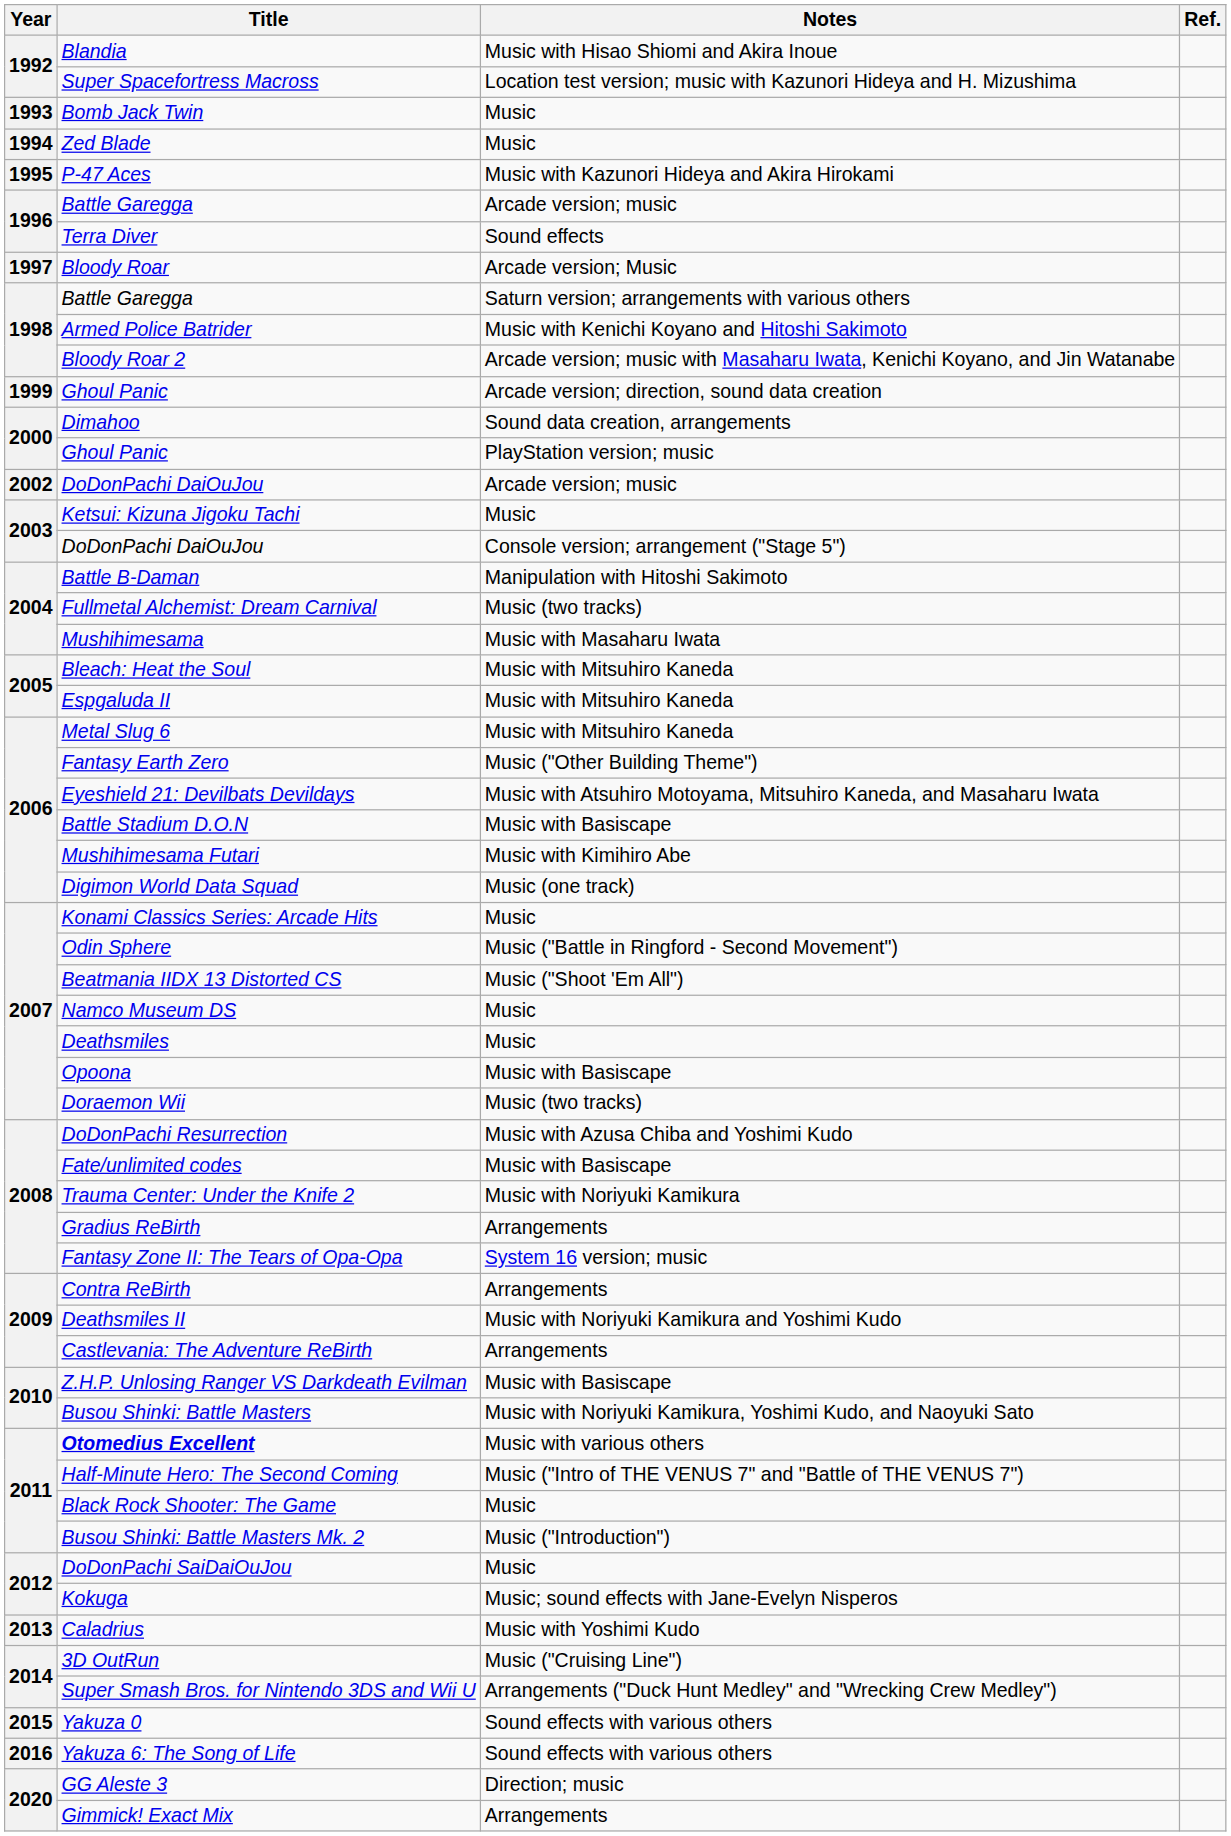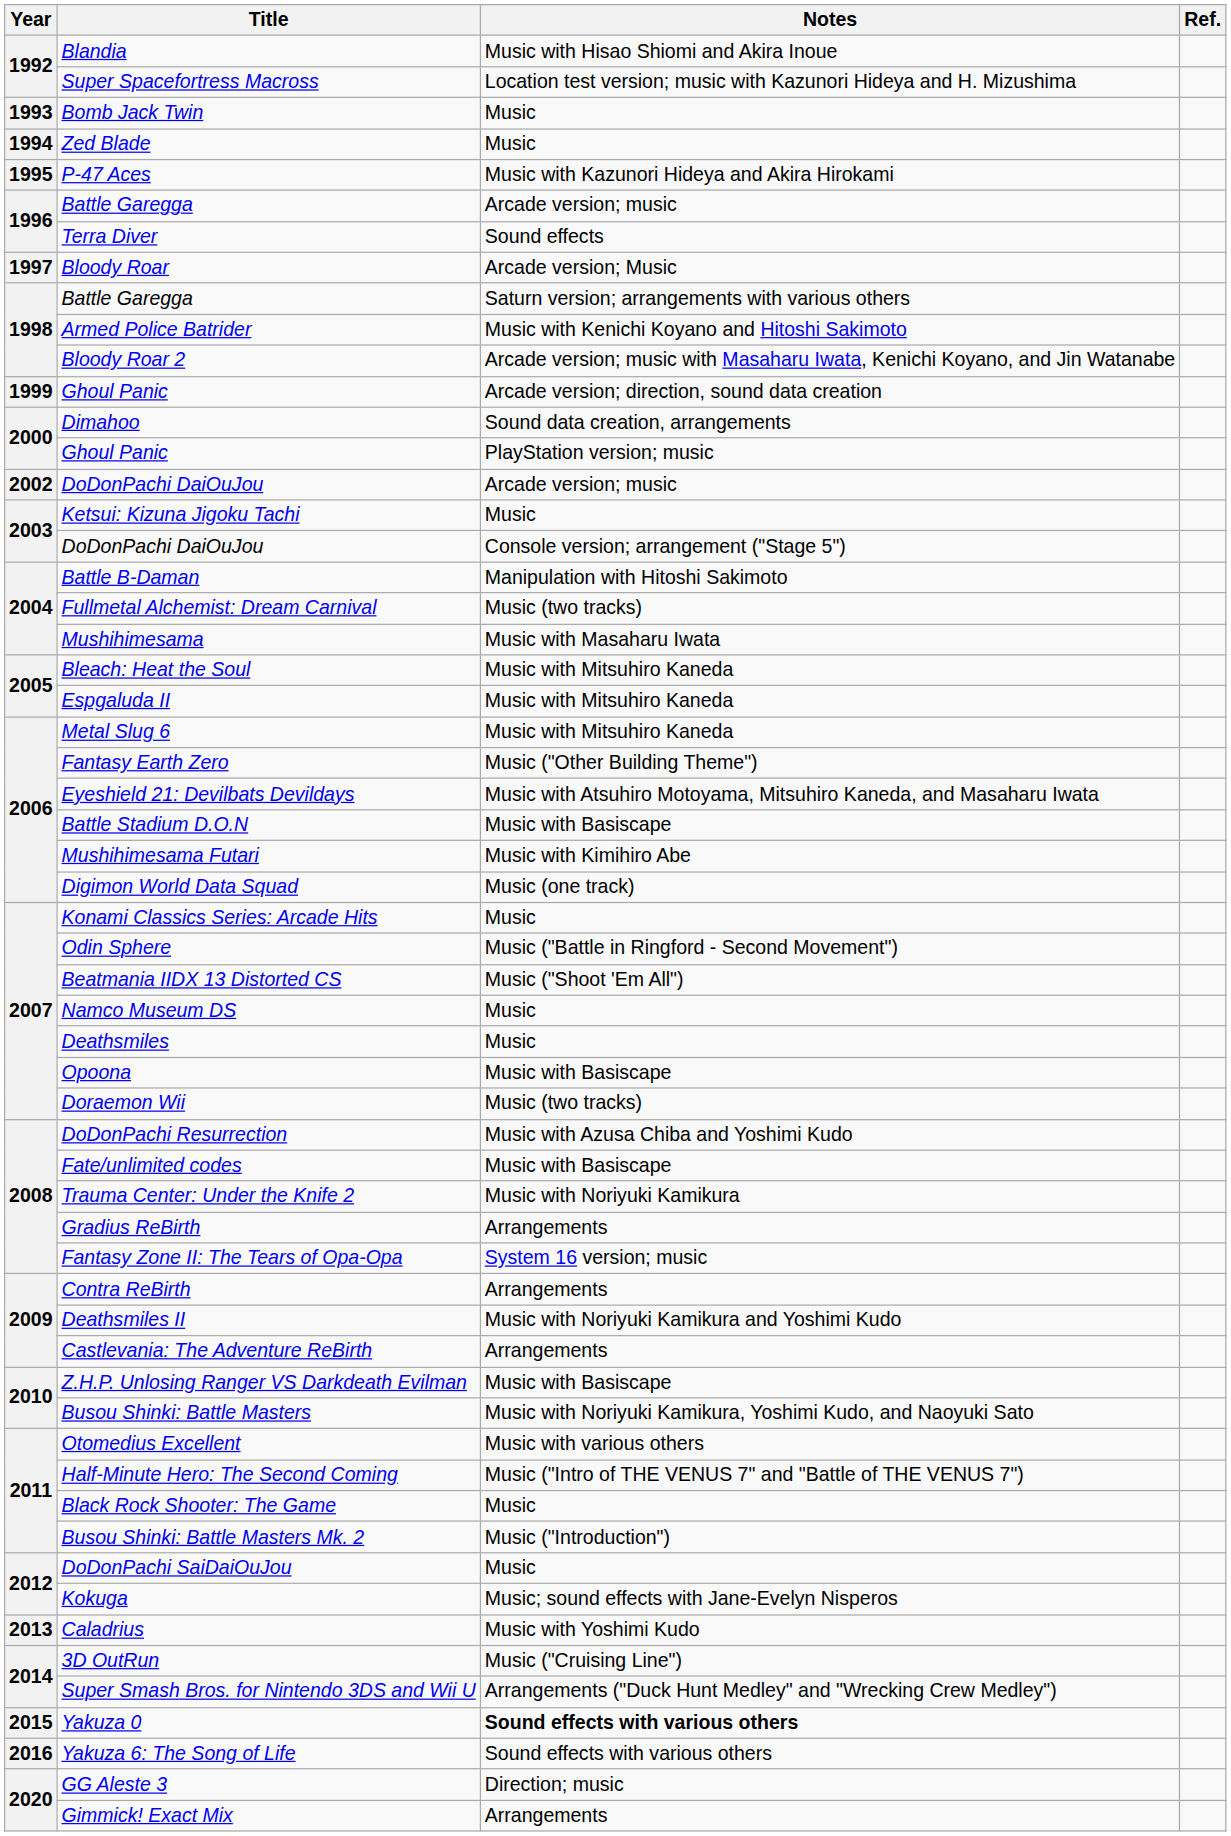(158, 1444) bold -> (151, 1444) normal
(628, 1722) normal -> (642, 1722) bold
